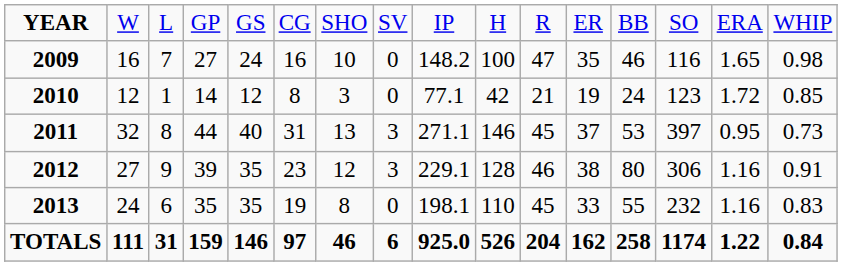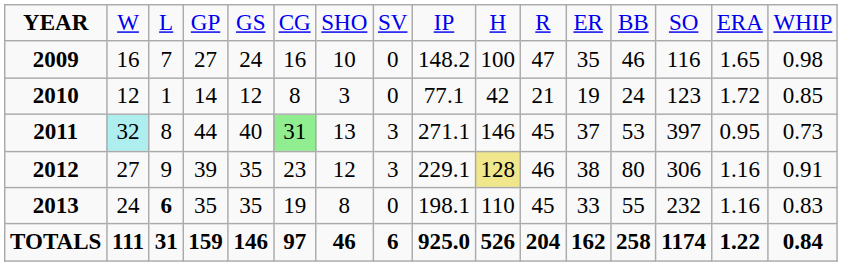(128, 132) no background -> (128, 132) paleturquoise background
(295, 132) no background -> (295, 132) lightgreen background
(498, 168) no background -> (498, 168) khaki background
(166, 205) normal -> (166, 205) bold
